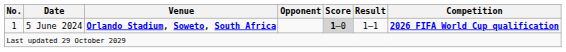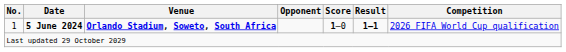(54, 26) normal -> (54, 26) bold
(338, 26) lightgrey background -> (338, 26) no background
(370, 26) normal -> (370, 26) bold
(474, 26) bold -> (474, 26) normal
